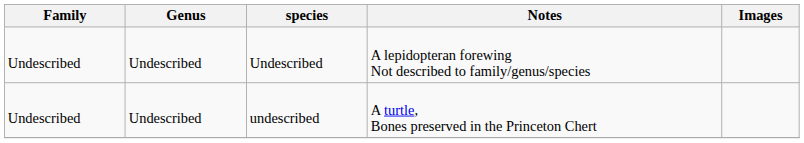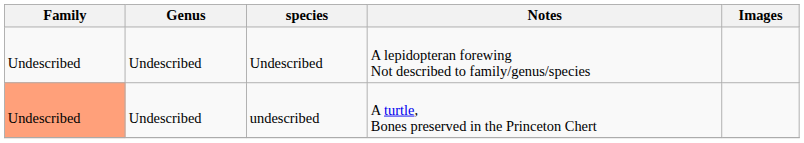(44, 118) no background -> (44, 118) lightsalmon background
